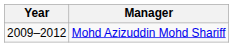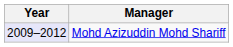(37, 32) no background -> (37, 32) lavender background
